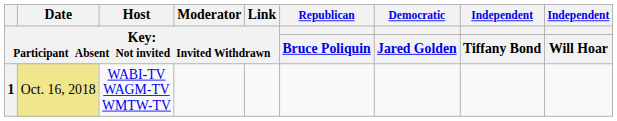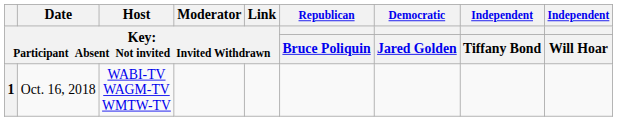(58, 90) khaki background -> (58, 90) no background
